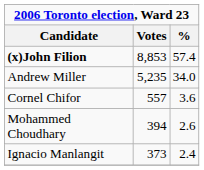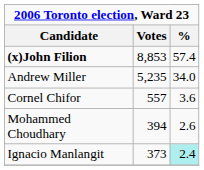(187, 154) no background -> (187, 154) paleturquoise background
